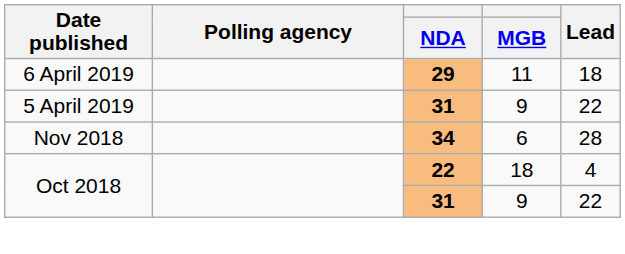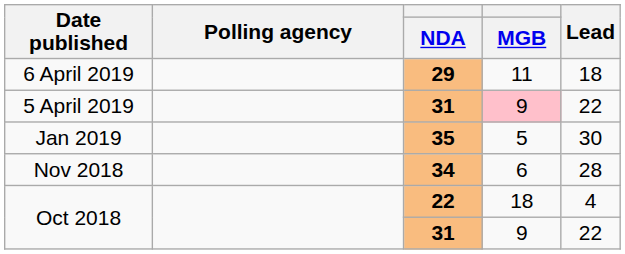(522, 106) no background -> (522, 106) pink background
+ row: (79, 138)
